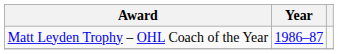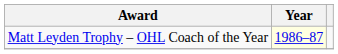(299, 37) no background -> (299, 37) lightyellow background
